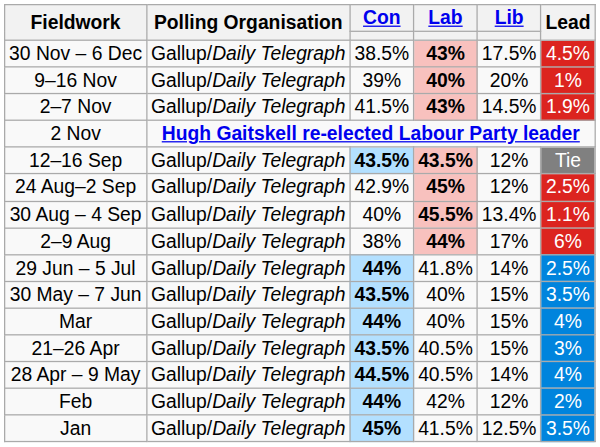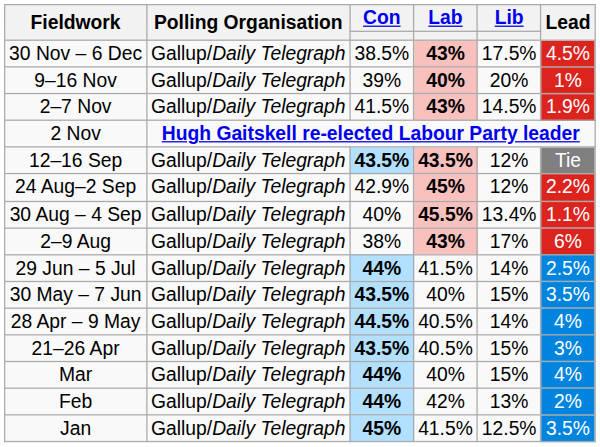(568, 187) 2.5% -> (568, 187) 2.2%
(445, 241) 44% -> (445, 241) 43%
(445, 267) 41.8% -> (445, 267) 41.5%
rows swapped: (76, 374) <-> (76, 321)
(509, 401) 12% -> (509, 401) 13%
